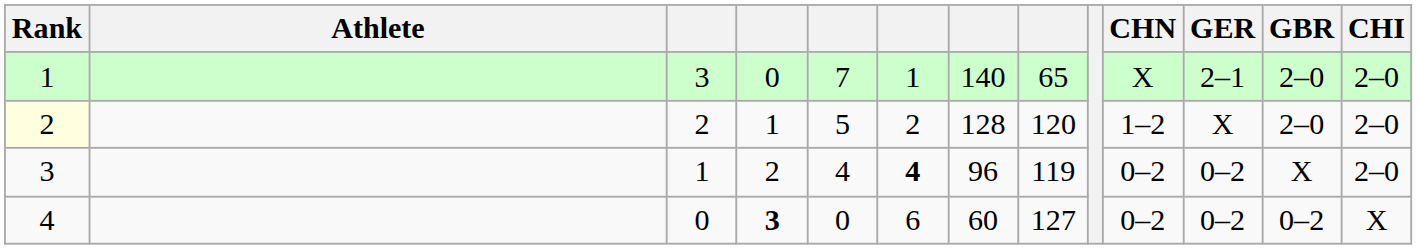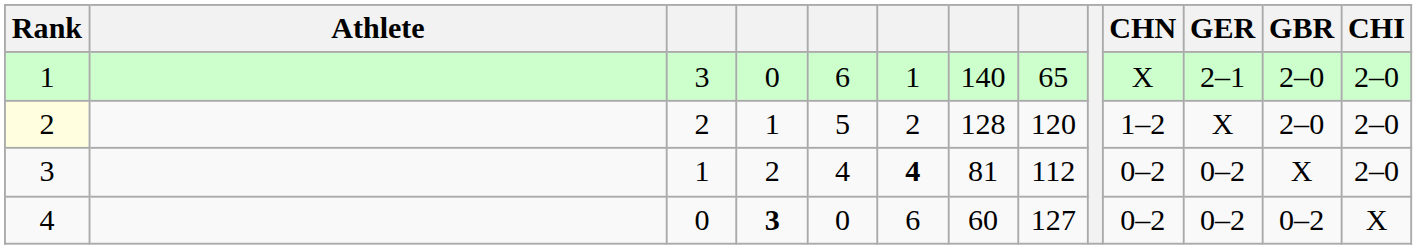(843, 76) 7 -> (843, 76) 6
(983, 171) 96 -> (983, 171) 81
(1053, 171) 119 -> (1053, 171) 112
